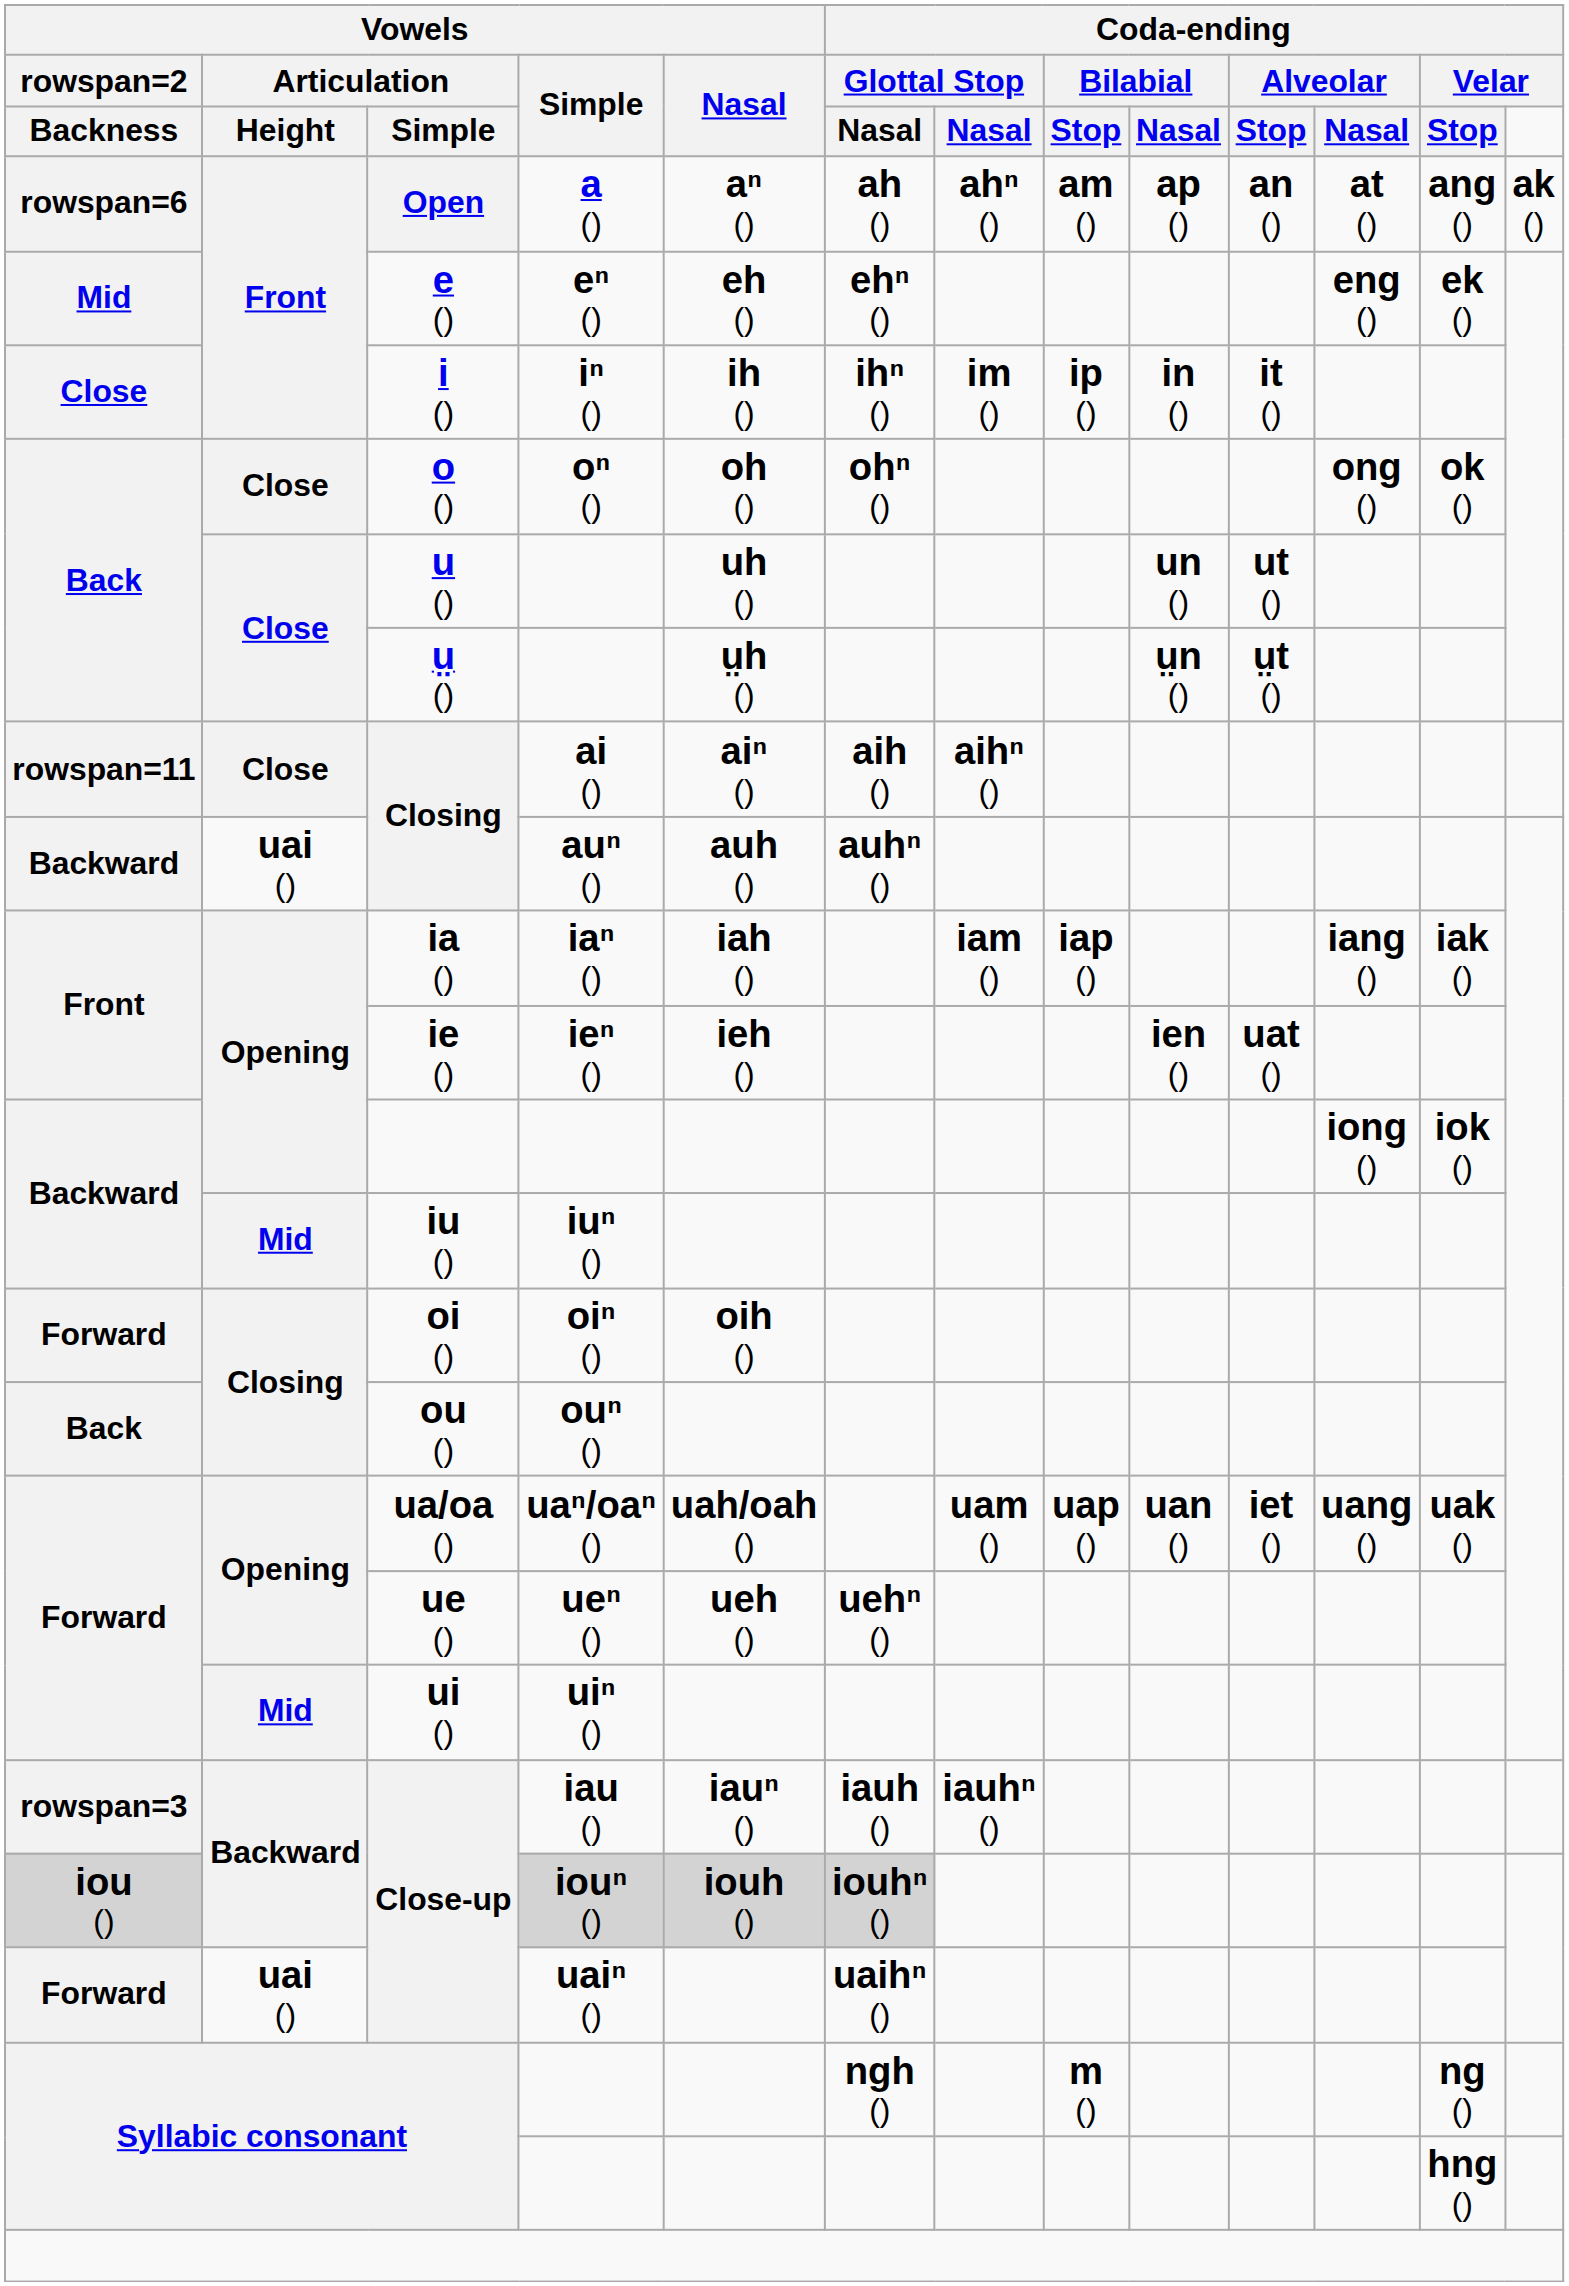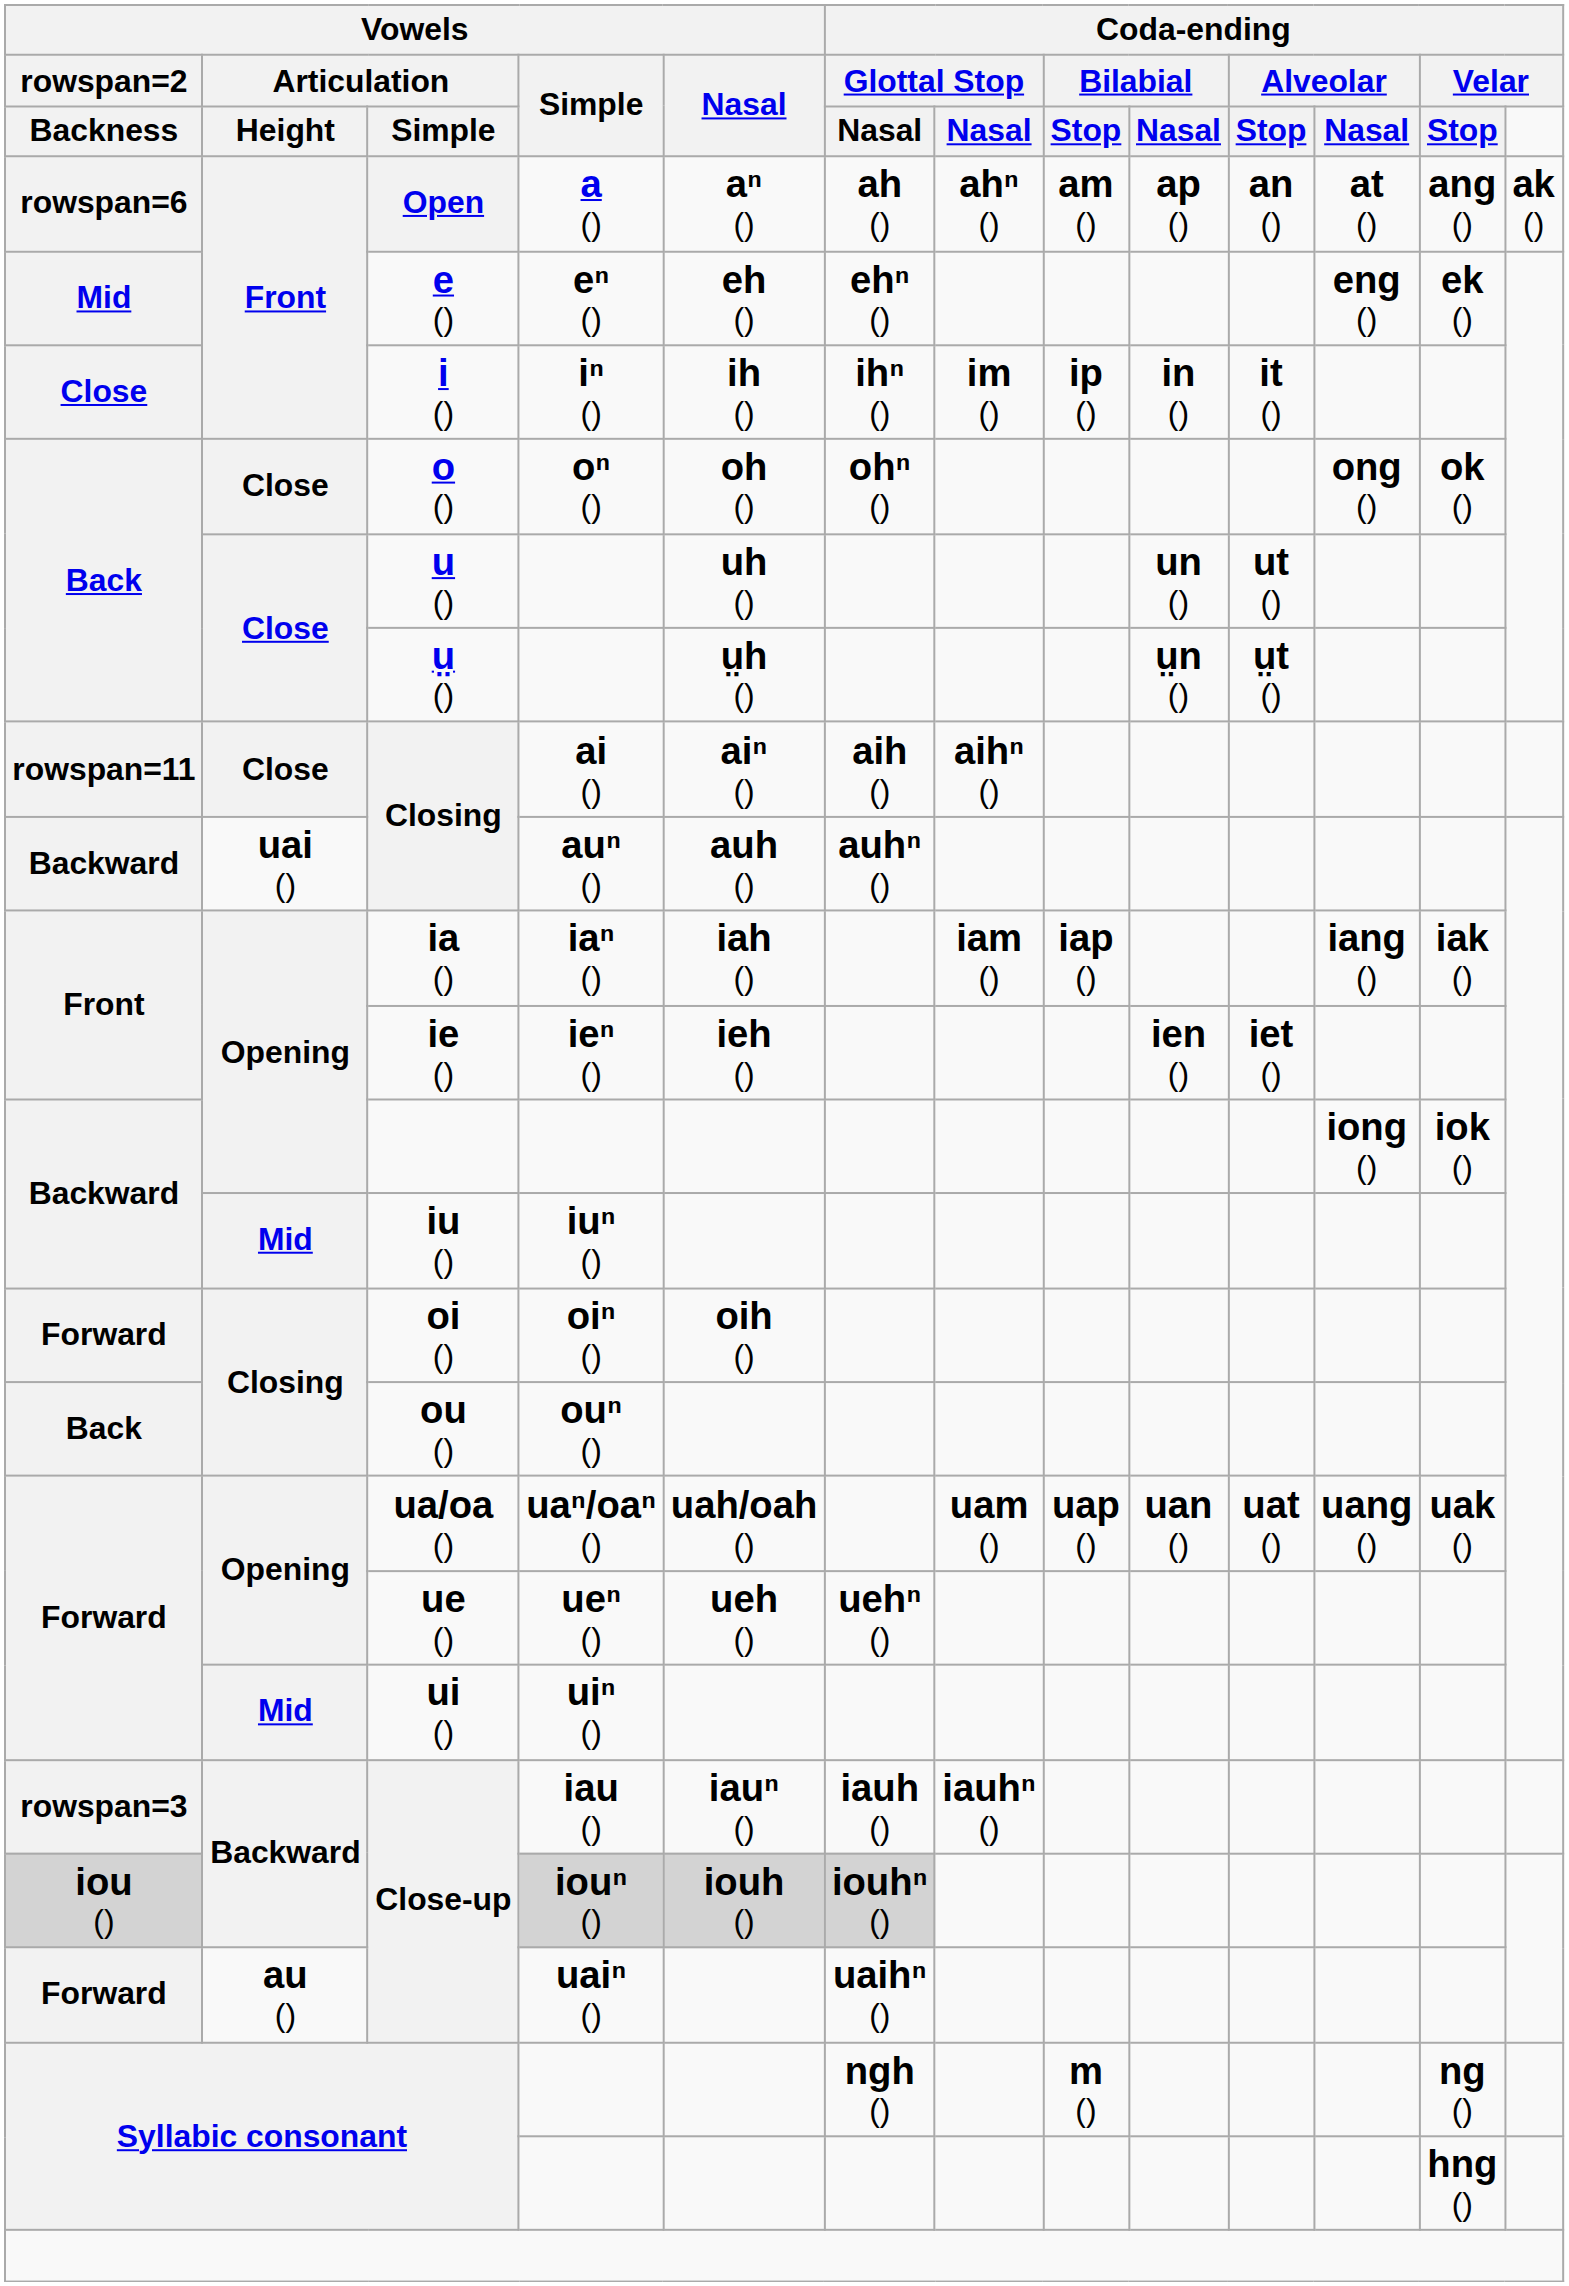(1271, 1051) uat () -> (1271, 1051) iet ()
(1271, 1522) iet () -> (1271, 1522) uat ()
(285, 1994) uai () -> (285, 1994) au ()
